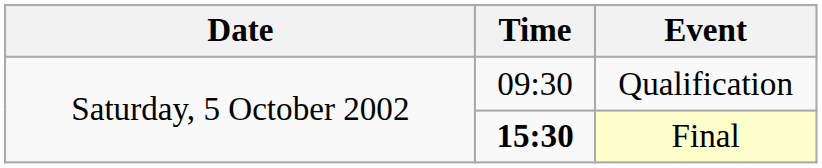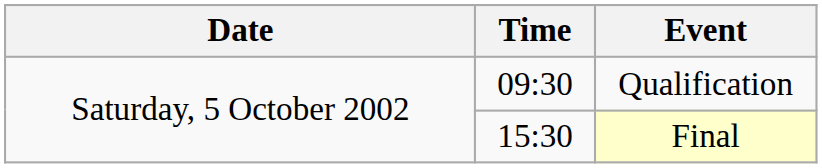(535, 135) bold -> (535, 135) normal
